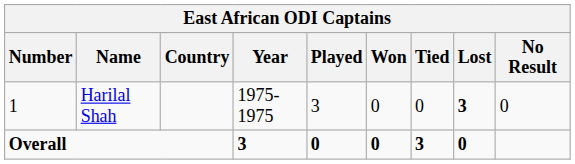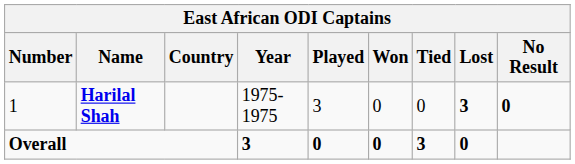(106, 105) normal -> (108, 105) bold
(504, 105) normal -> (506, 105) bold
